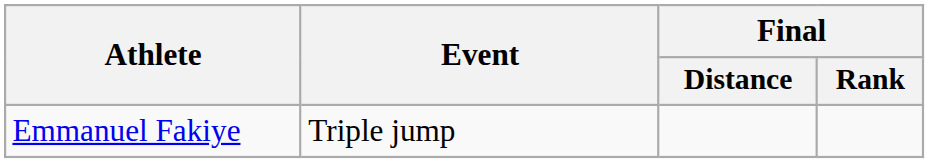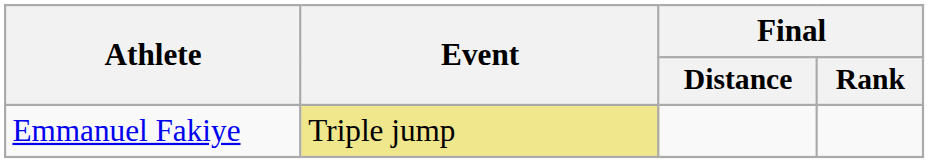(382, 130) no background -> (382, 130) khaki background
